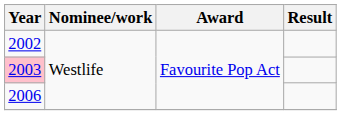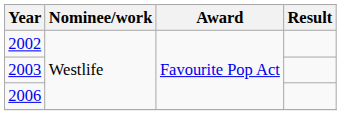(25, 69) pink background -> (25, 69) no background
